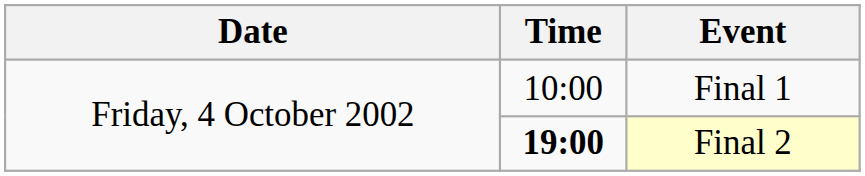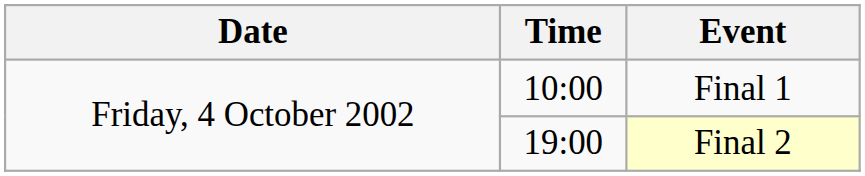(563, 142) bold -> (563, 142) normal
